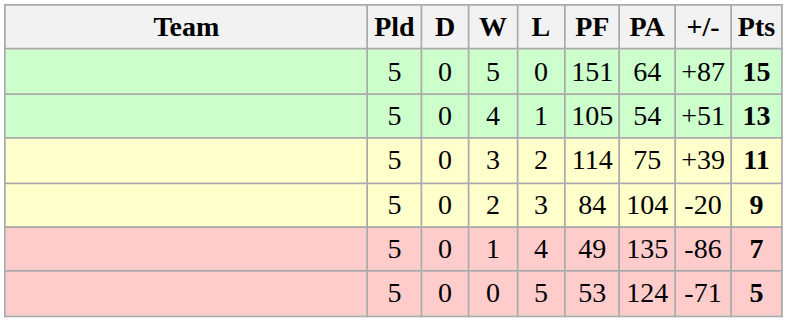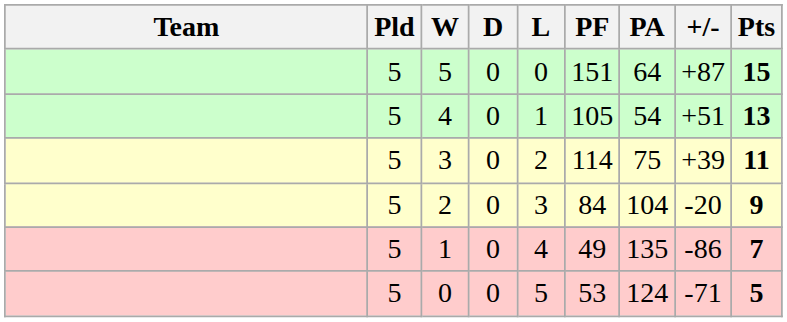columns swapped: (493, 26) <-> (445, 26)
